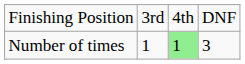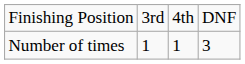(176, 45) lightgreen background -> (176, 45) no background
